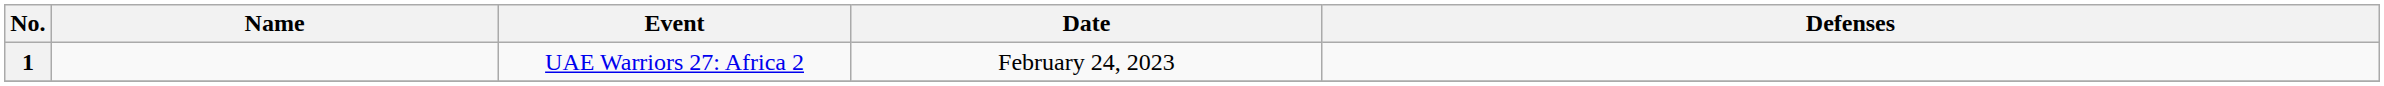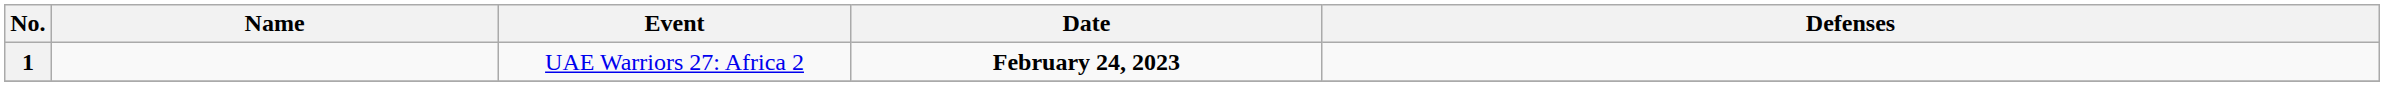(1086, 61) normal -> (1086, 61) bold
